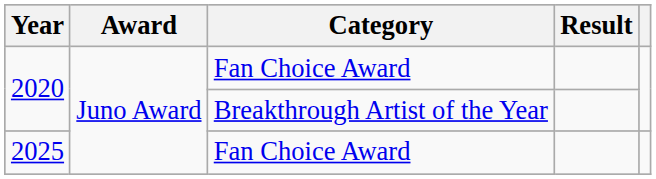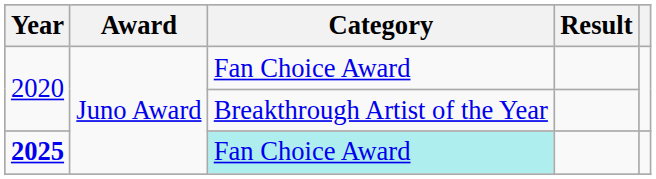(38, 151) normal -> (38, 151) bold
(312, 151) no background -> (312, 151) paleturquoise background
